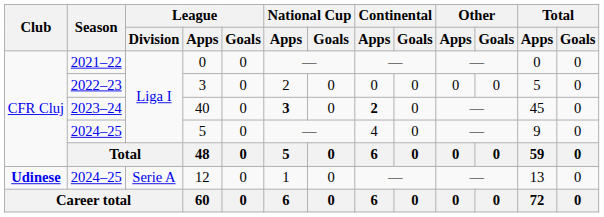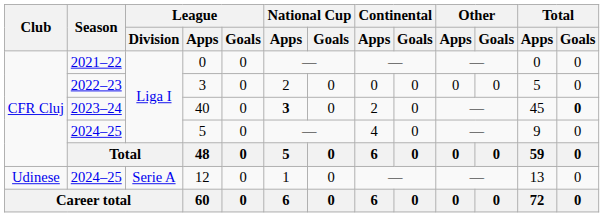(374, 108) bold -> (374, 108) normal
(578, 108) normal -> (578, 108) bold
(36, 177) bold -> (36, 177) normal
